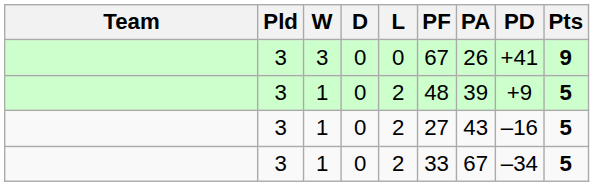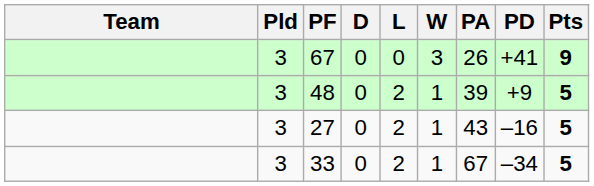columns swapped: (322, 22) <-> (437, 22)
